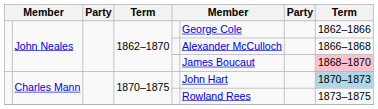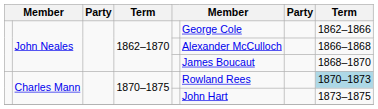(344, 63) pink background -> (344, 63) no background
(205, 79) John Hart -> (216, 79) Rowland Rees
(216, 96) Rowland Rees -> (205, 96) John Hart
